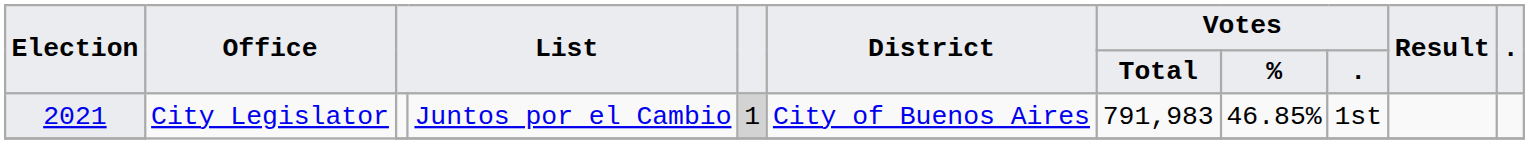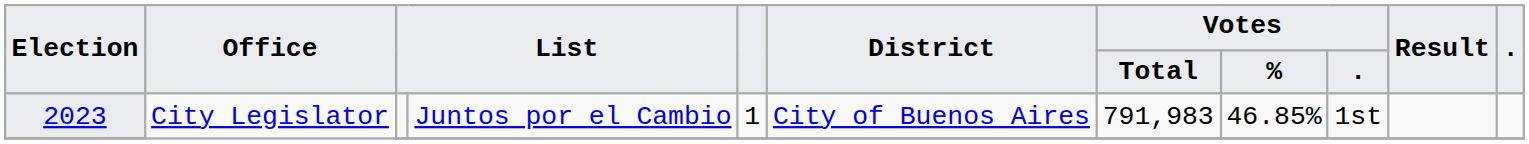(75, 116) 2021 -> (75, 116) 2023
(752, 116) lightgrey background -> (752, 116) no background
